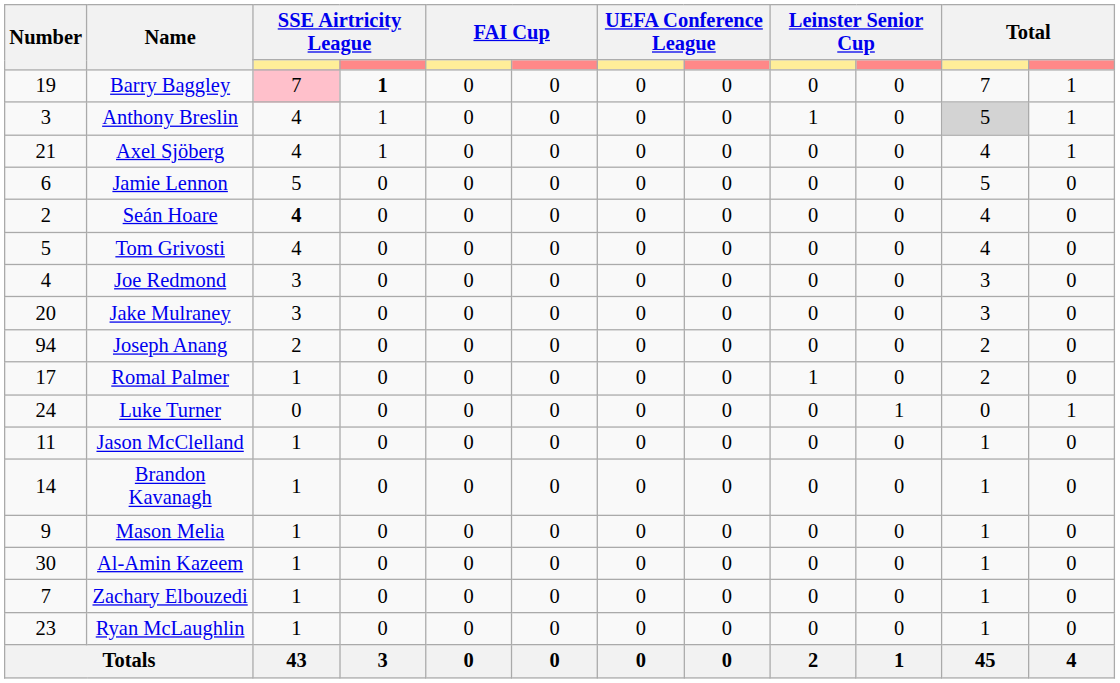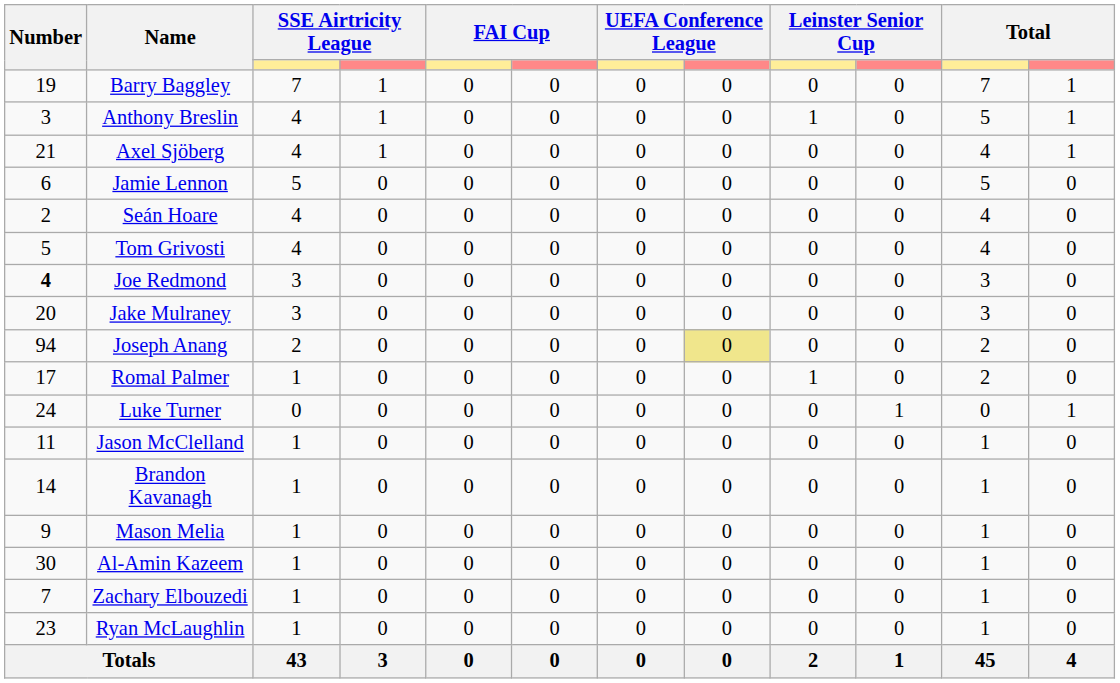(296, 85) pink background -> (296, 85) no background
(382, 85) bold -> (382, 85) normal
(985, 118) lightgrey background -> (985, 118) no background
(296, 215) bold -> (296, 215) normal
(46, 280) normal -> (46, 280) bold
(727, 345) no background -> (727, 345) khaki background
